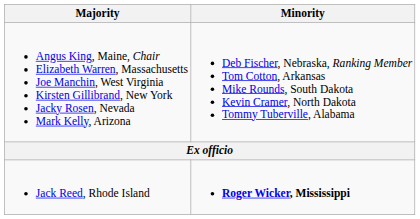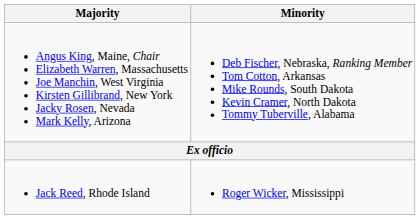(303, 194) bold -> (303, 194) normal
